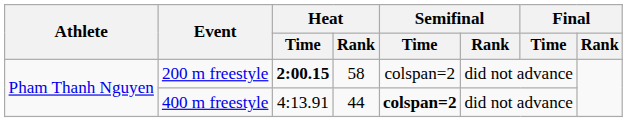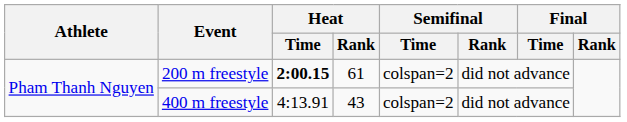(356, 74) 58 -> (356, 74) 61
(356, 102) 44 -> (356, 102) 43
(420, 102) bold -> (418, 102) normal
